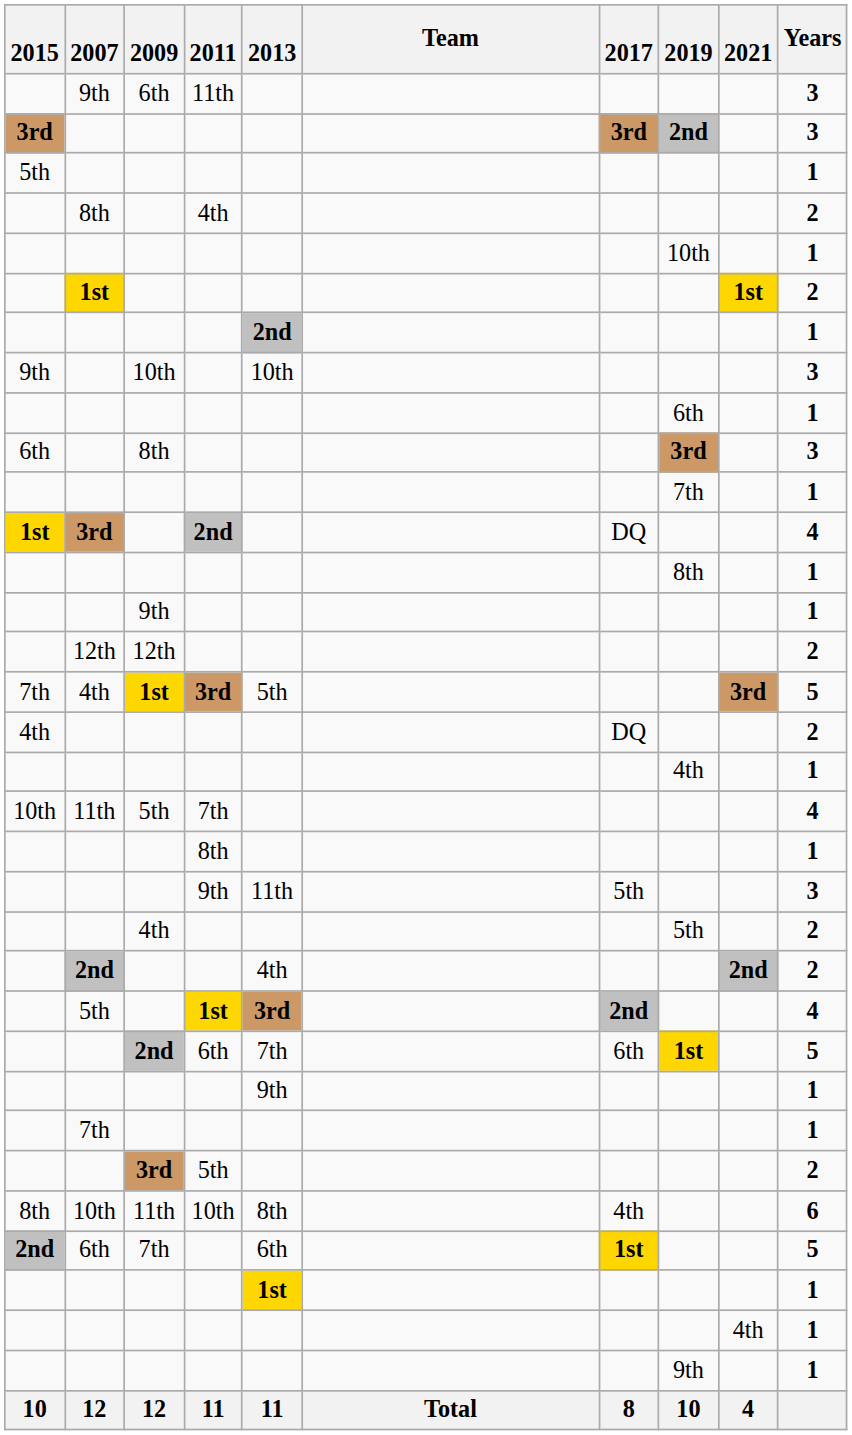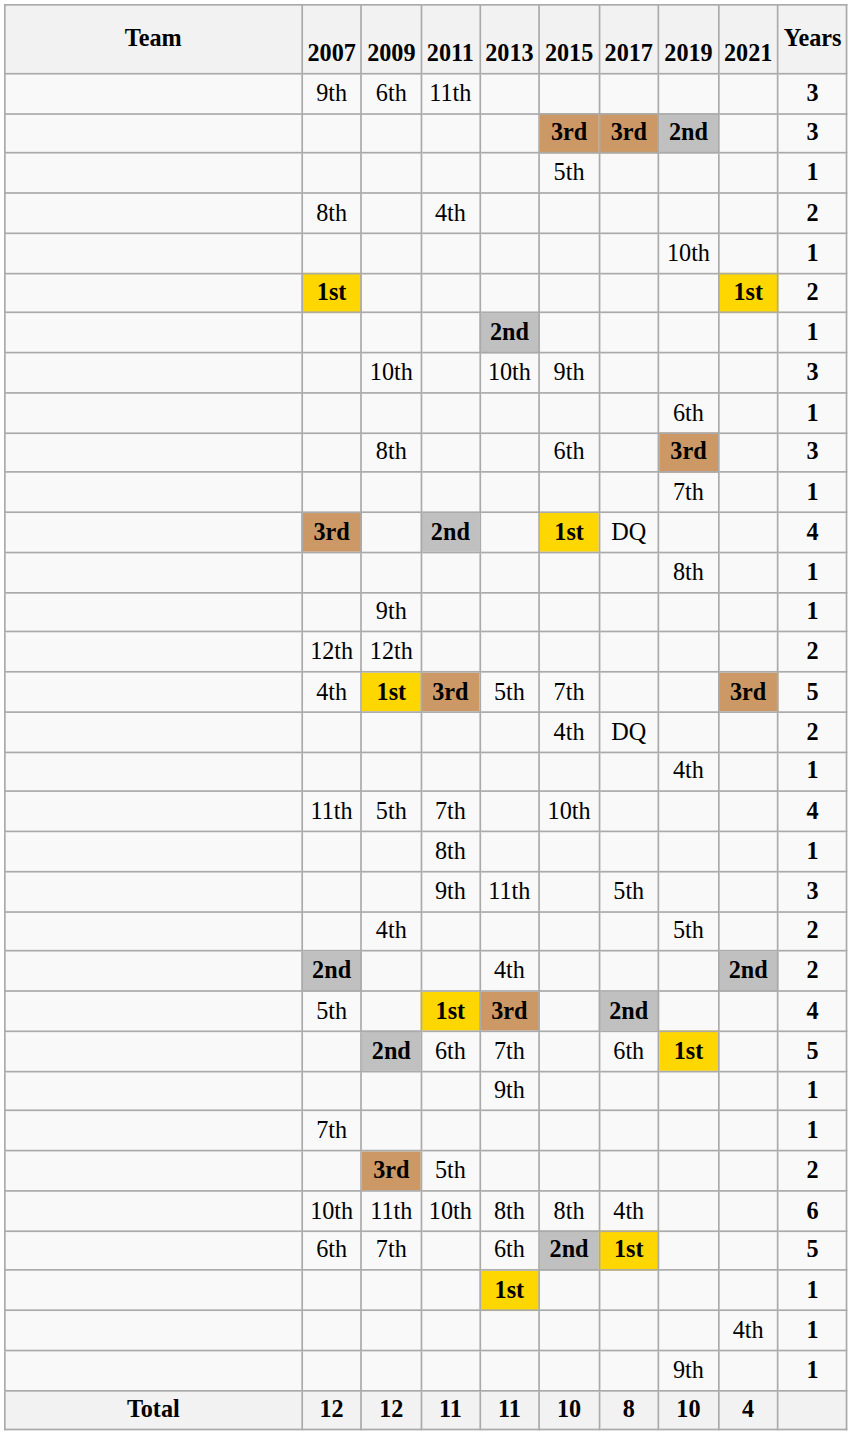columns swapped: (450, 39) <-> (35, 53)
